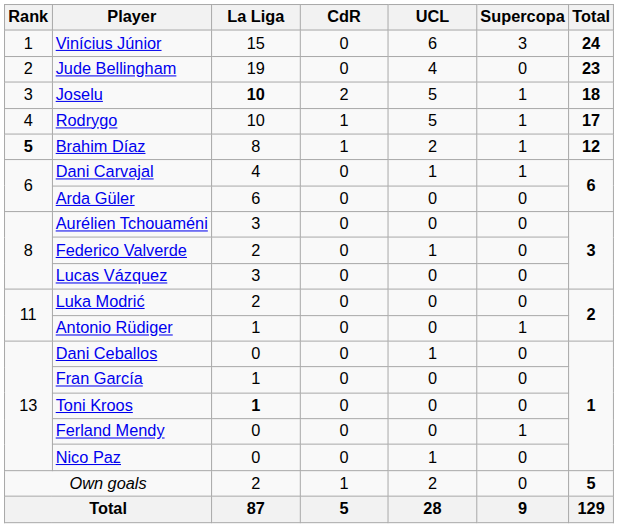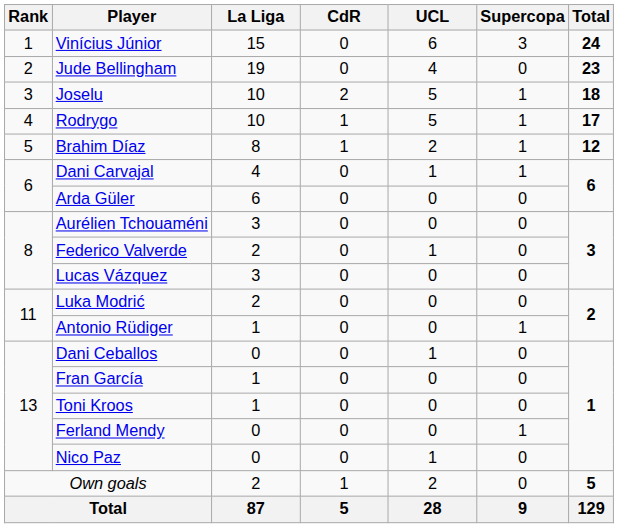(256, 95) bold -> (256, 95) normal
(28, 146) bold -> (28, 146) normal
(256, 405) bold -> (256, 405) normal
